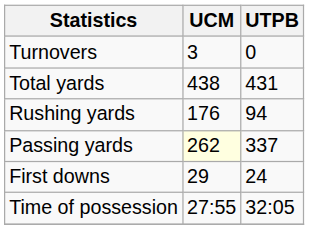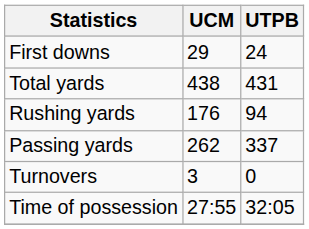rows swapped: (59, 176) <-> (53, 51)
(203, 145) lightyellow background -> (203, 145) no background
